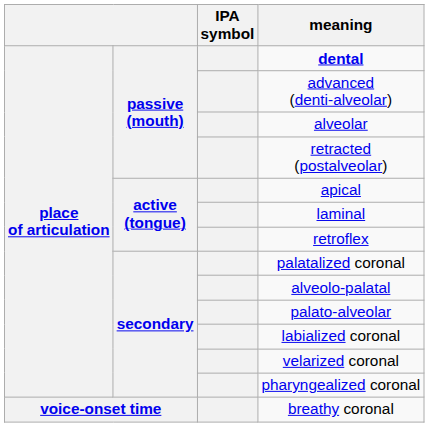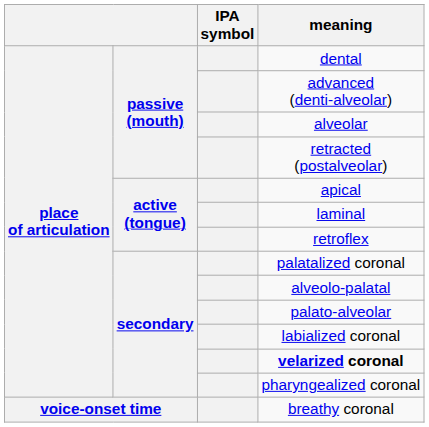(341, 58) bold -> (341, 58) normal
(341, 360) normal -> (341, 360) bold
